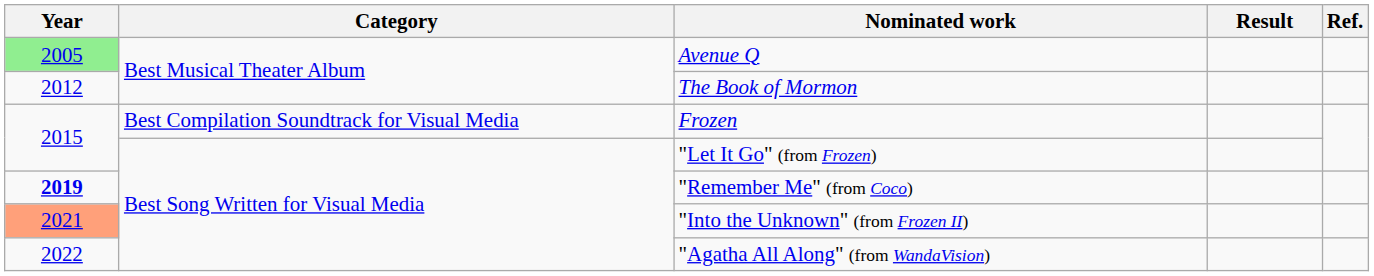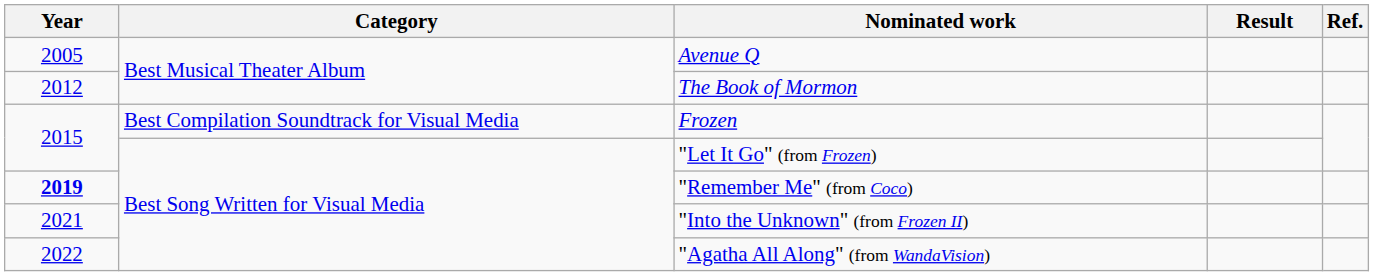(62, 54) lightgreen background -> (62, 54) no background
(62, 220) lightsalmon background -> (62, 220) no background
